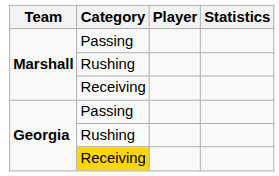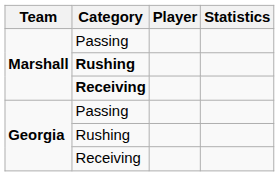(108, 64) normal -> (105, 64) bold
(113, 87) normal -> (111, 87) bold
(113, 158) gold background -> (108, 158) no background
